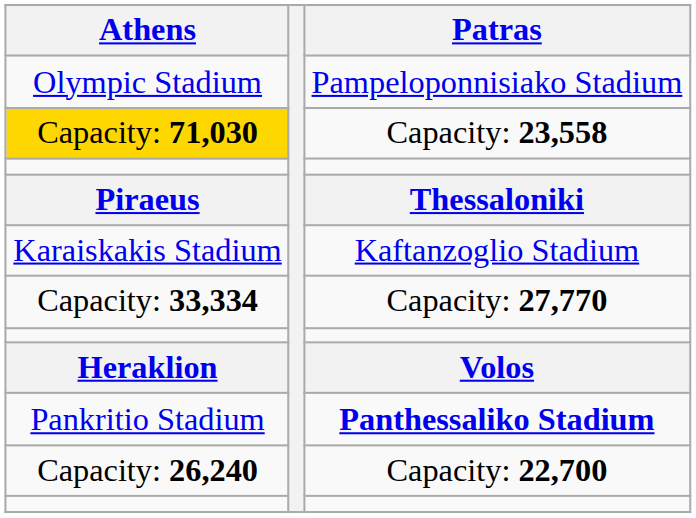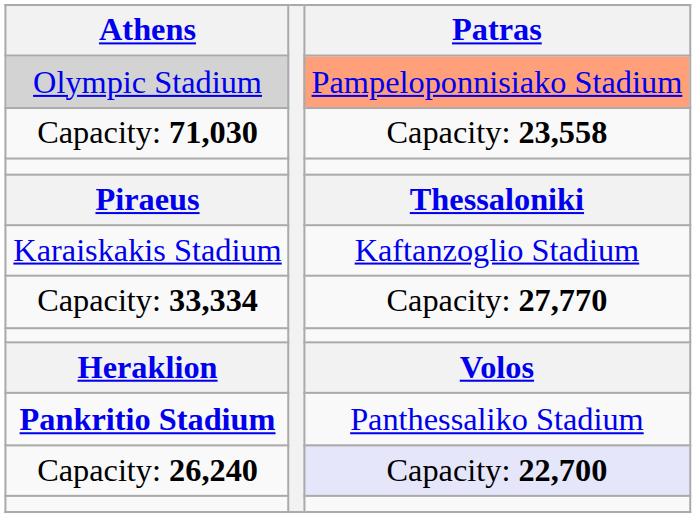(148, 81) no background -> (148, 81) lightgrey background
(497, 81) no background -> (497, 81) lightsalmon background
(148, 132) gold background -> (148, 132) no background
(148, 418) normal -> (148, 418) bold
(497, 418) bold -> (497, 418) normal
(497, 469) no background -> (497, 469) lavender background
